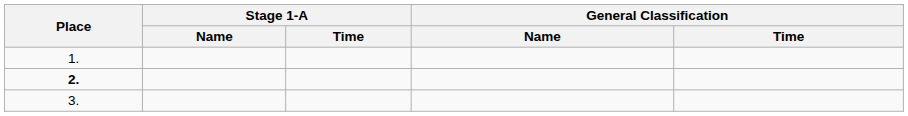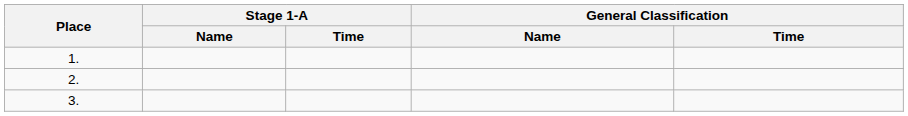(74, 80) bold -> (74, 80) normal
